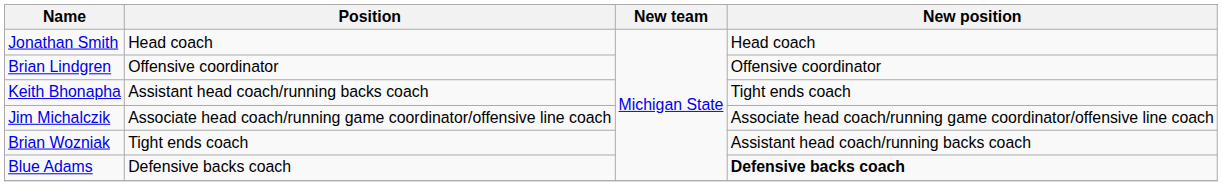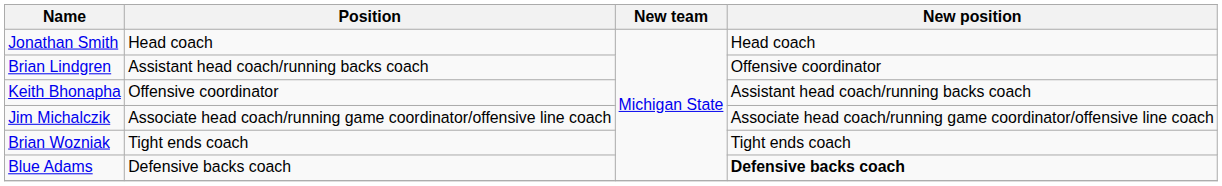(203, 67) Offensive coordinator -> (278, 67) Assistant head coach/running backs coach
(278, 92) Assistant head coach/running backs coach -> (203, 92) Offensive coordinator
(791, 92) Tight ends coach -> (881, 92) Assistant head coach/running backs coach
(881, 142) Assistant head coach/running backs coach -> (791, 142) Tight ends coach
